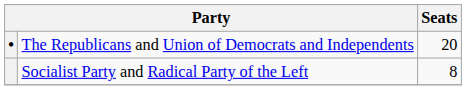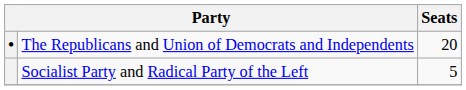(453, 71) 8 -> (453, 71) 5
